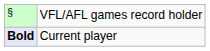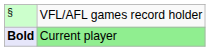(78, 36) no background -> (78, 36) lightgreen background
